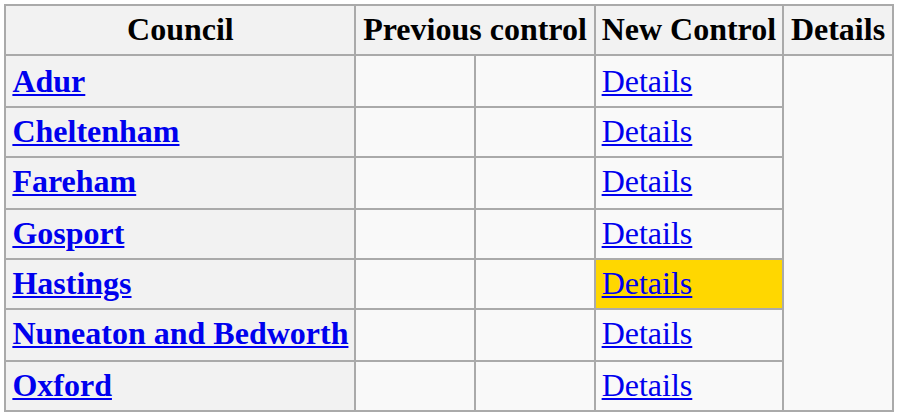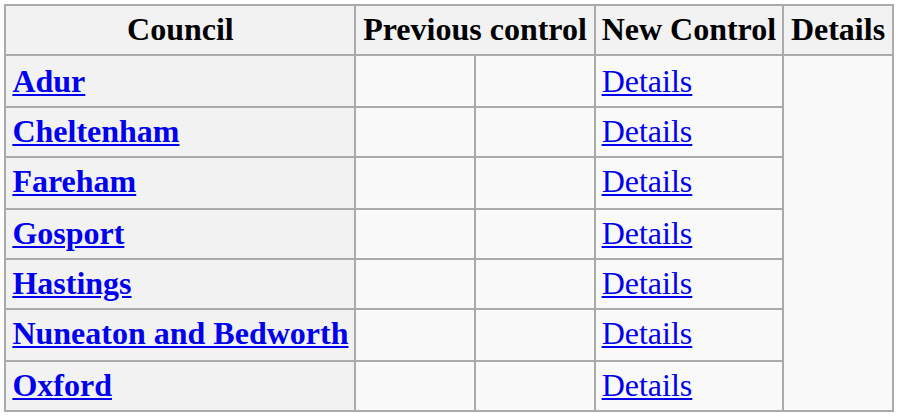(647, 283) gold background -> (647, 283) no background
